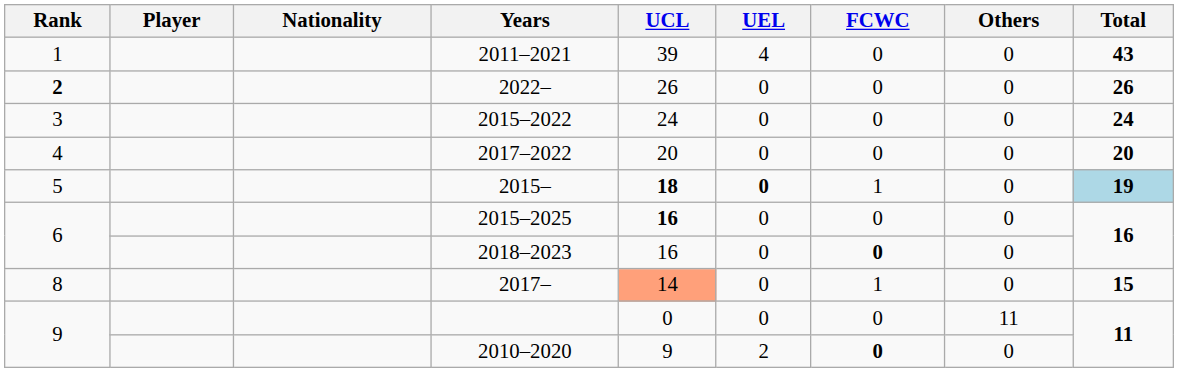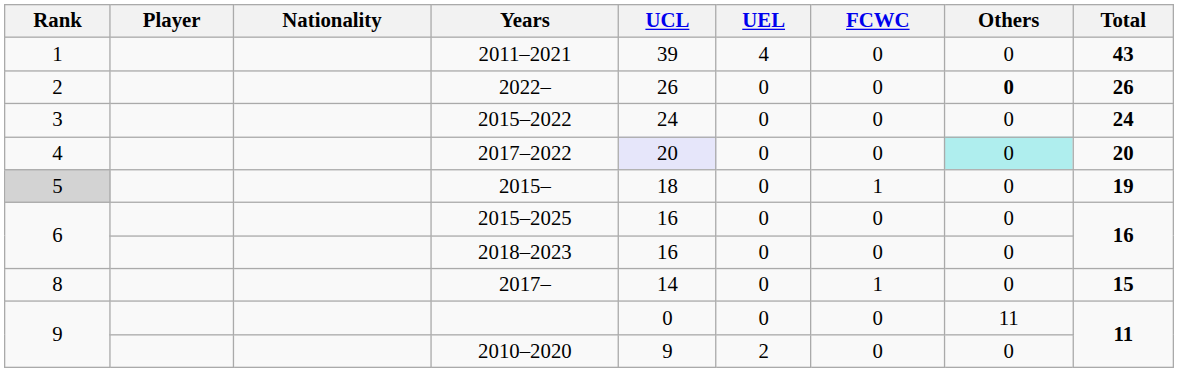(58, 86) bold -> (58, 86) normal
(1009, 86) normal -> (1009, 86) bold
(667, 152) no background -> (667, 152) lavender background
(1009, 152) no background -> (1009, 152) paleturquoise background
(58, 185) no background -> (58, 185) lightgrey background
(667, 185) bold -> (667, 185) normal
(764, 185) bold -> (764, 185) normal
(1123, 185) lightblue background -> (1123, 185) no background
(667, 218) bold -> (667, 218) normal
(878, 251) bold -> (878, 251) normal
(667, 284) lightsalmon background -> (667, 284) no background
(878, 350) bold -> (878, 350) normal
